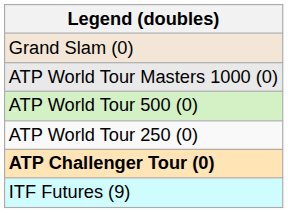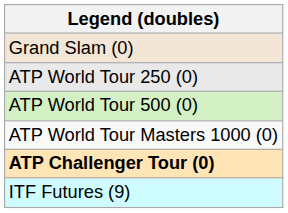(143, 76) ATP World Tour Masters 1000 (0) -> (103, 76) ATP World Tour 250 (0)
(103, 134) ATP World Tour 250 (0) -> (143, 134) ATP World Tour Masters 1000 (0)
